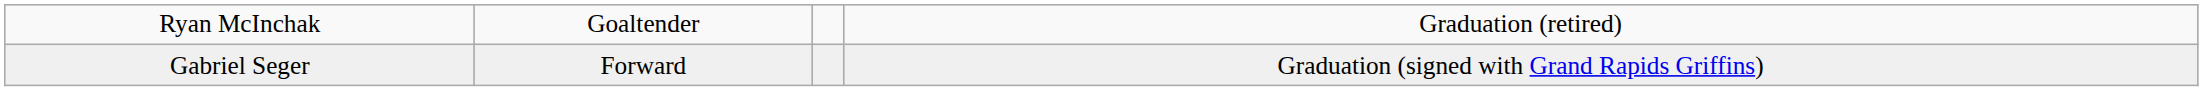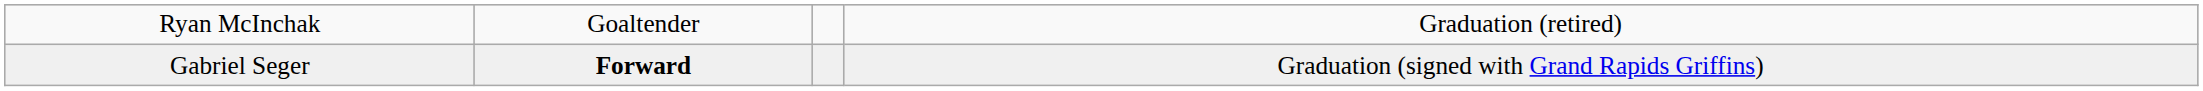(643, 64) normal -> (643, 64) bold
